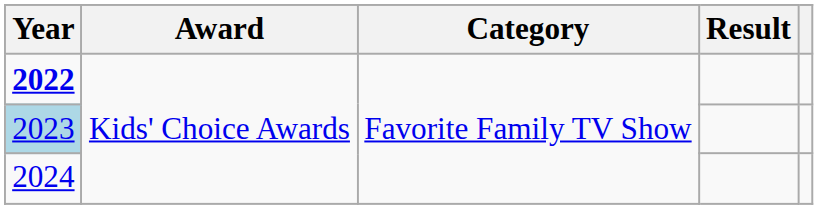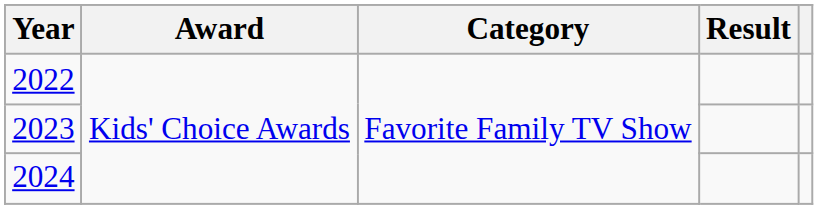(43, 78) bold -> (43, 78) normal
(43, 128) lightblue background -> (43, 128) no background
